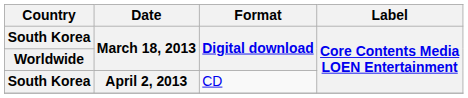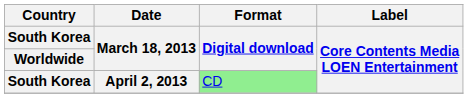(212, 81) no background -> (212, 81) lightgreen background
